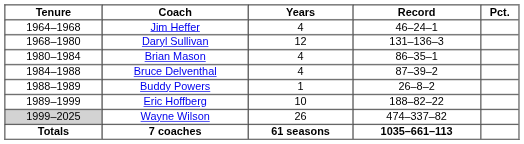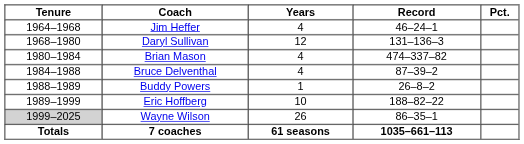(417, 57) 86–35–1 -> (417, 57) 474–337–82
(417, 117) 474–337–82 -> (417, 117) 86–35–1
